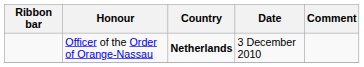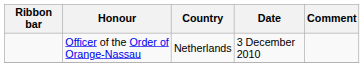(202, 48) bold -> (203, 48) normal
